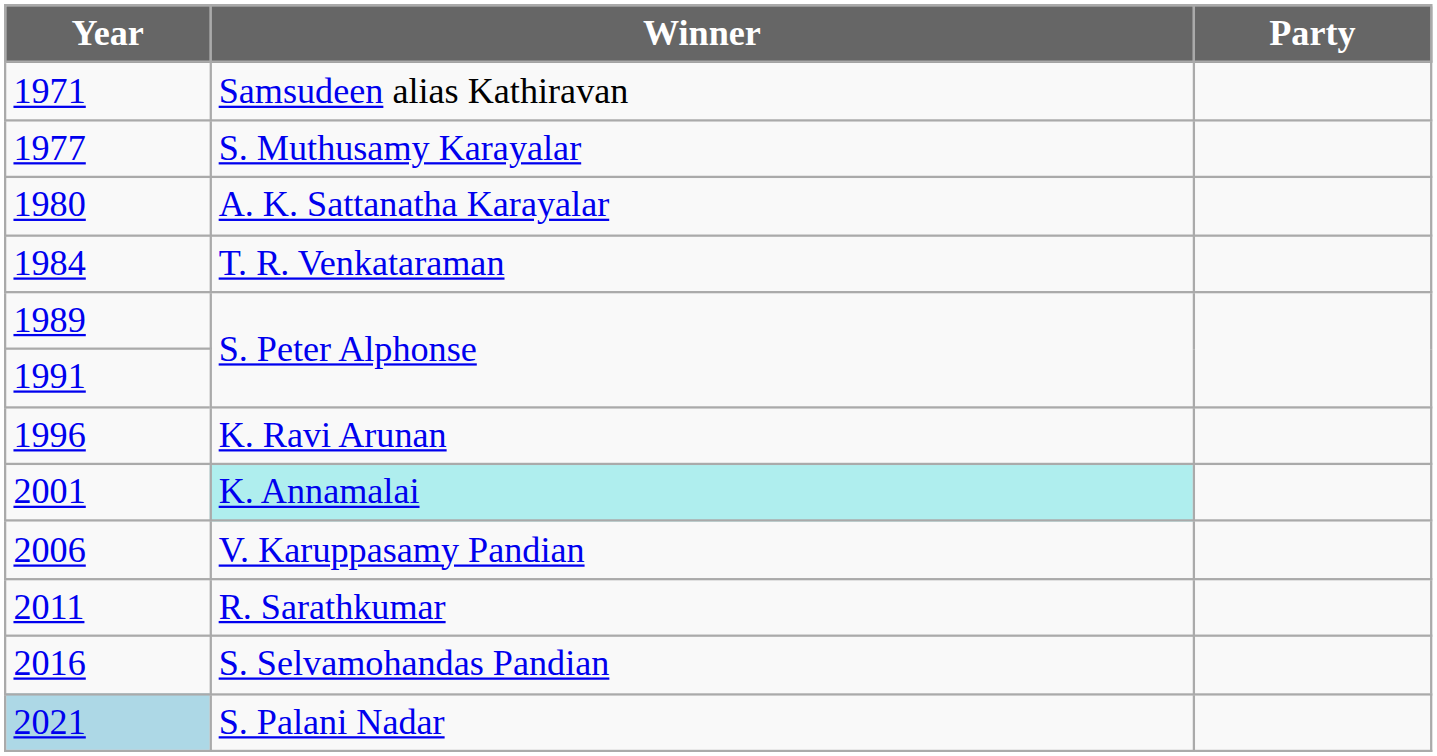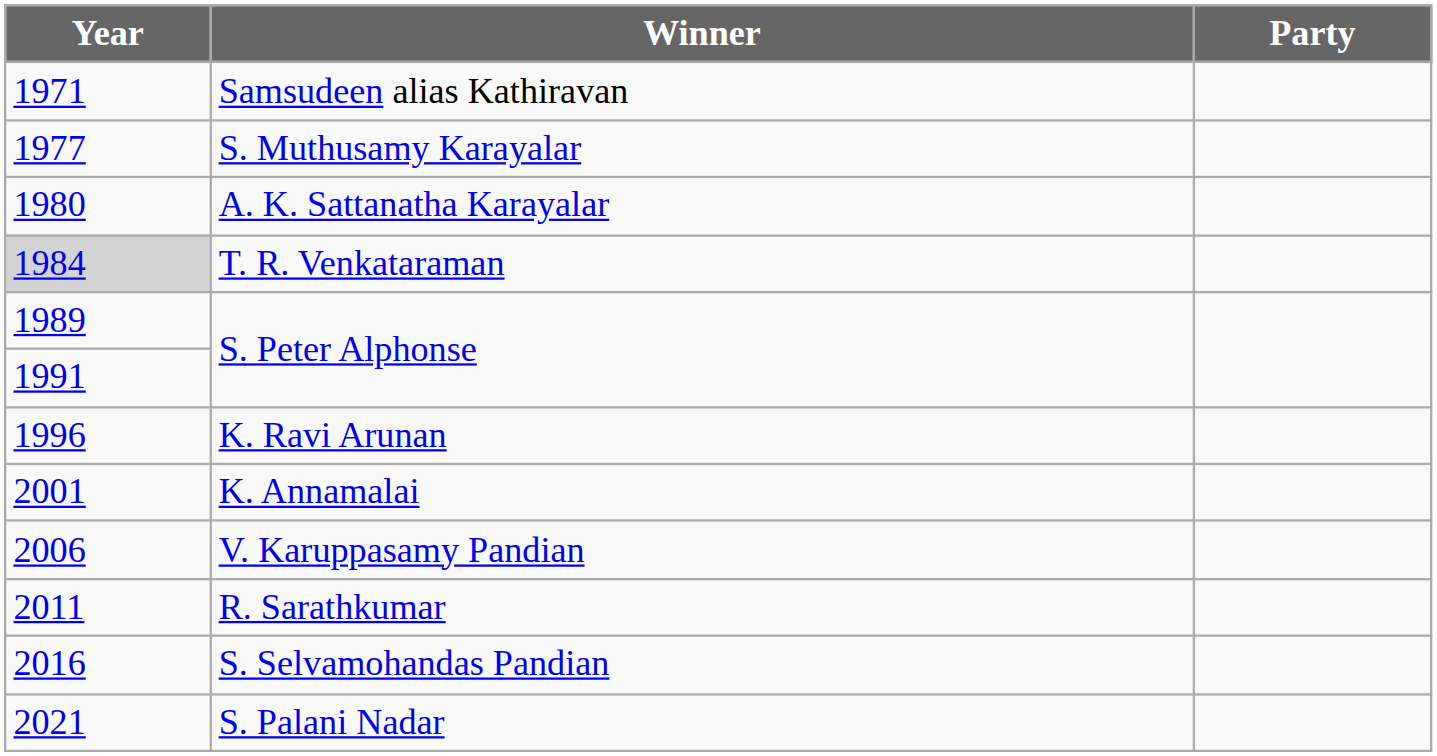(50, 262) no background -> (50, 262) lightgrey background
(319, 491) paleturquoise background -> (319, 491) no background
(50, 721) lightblue background -> (50, 721) no background
